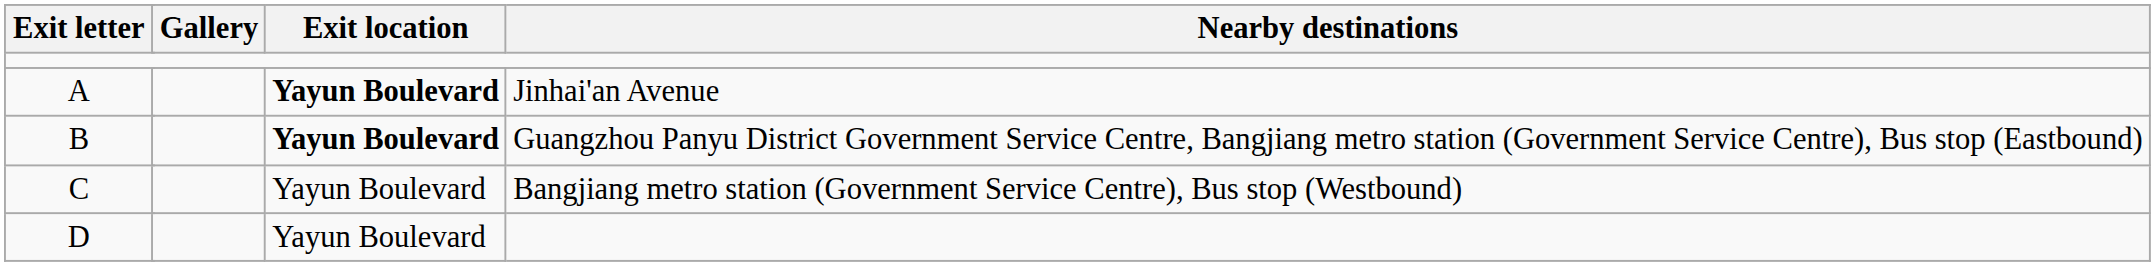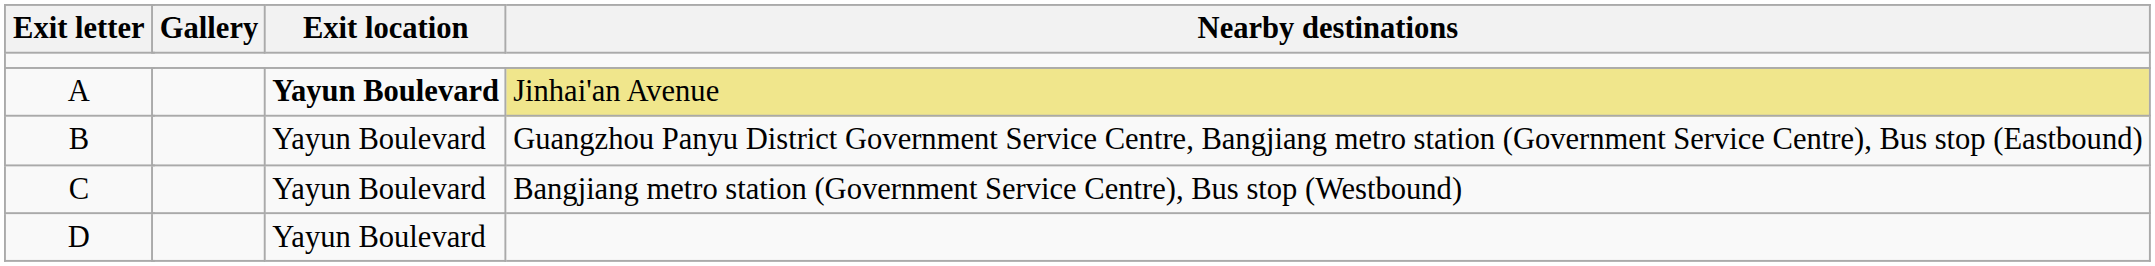(616, 91) no background -> (616, 91) khaki background
(386, 139) bold -> (379, 139) normal
